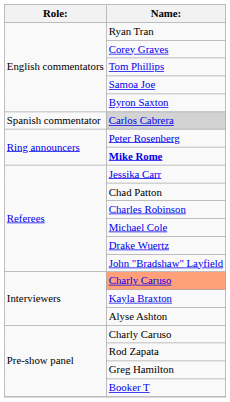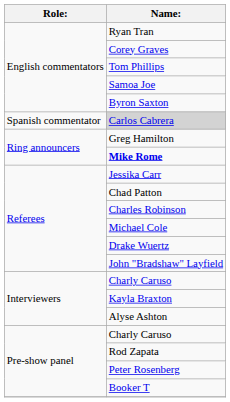(144, 138) Peter Rosenberg -> (141, 138) Greg Hamilton
(140, 280) lightsalmon background -> (140, 280) no background
(141, 370) Greg Hamilton -> (144, 370) Peter Rosenberg
